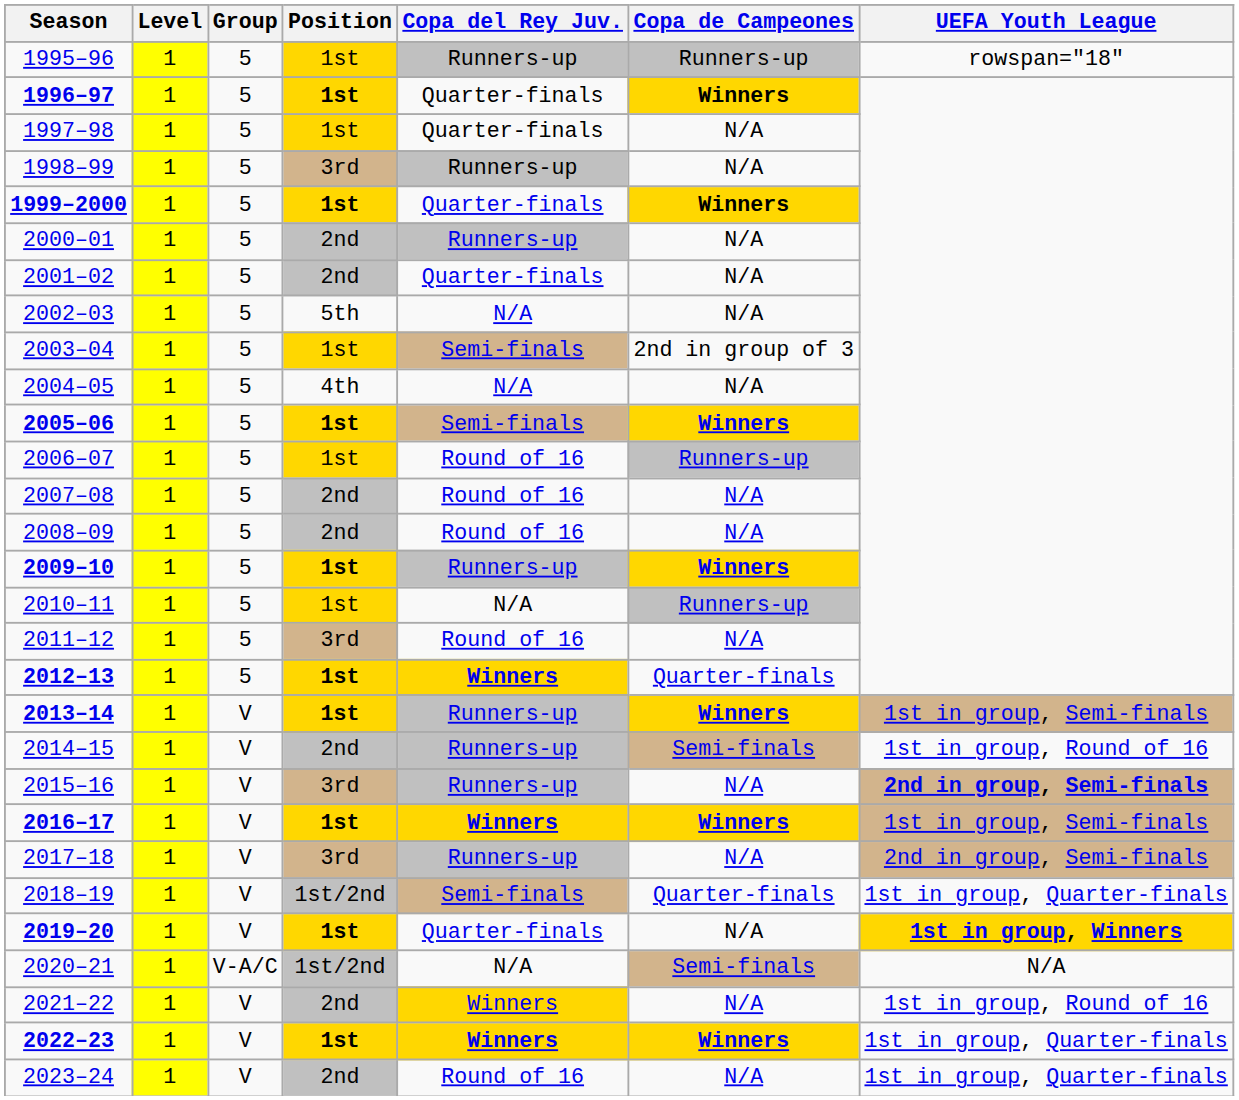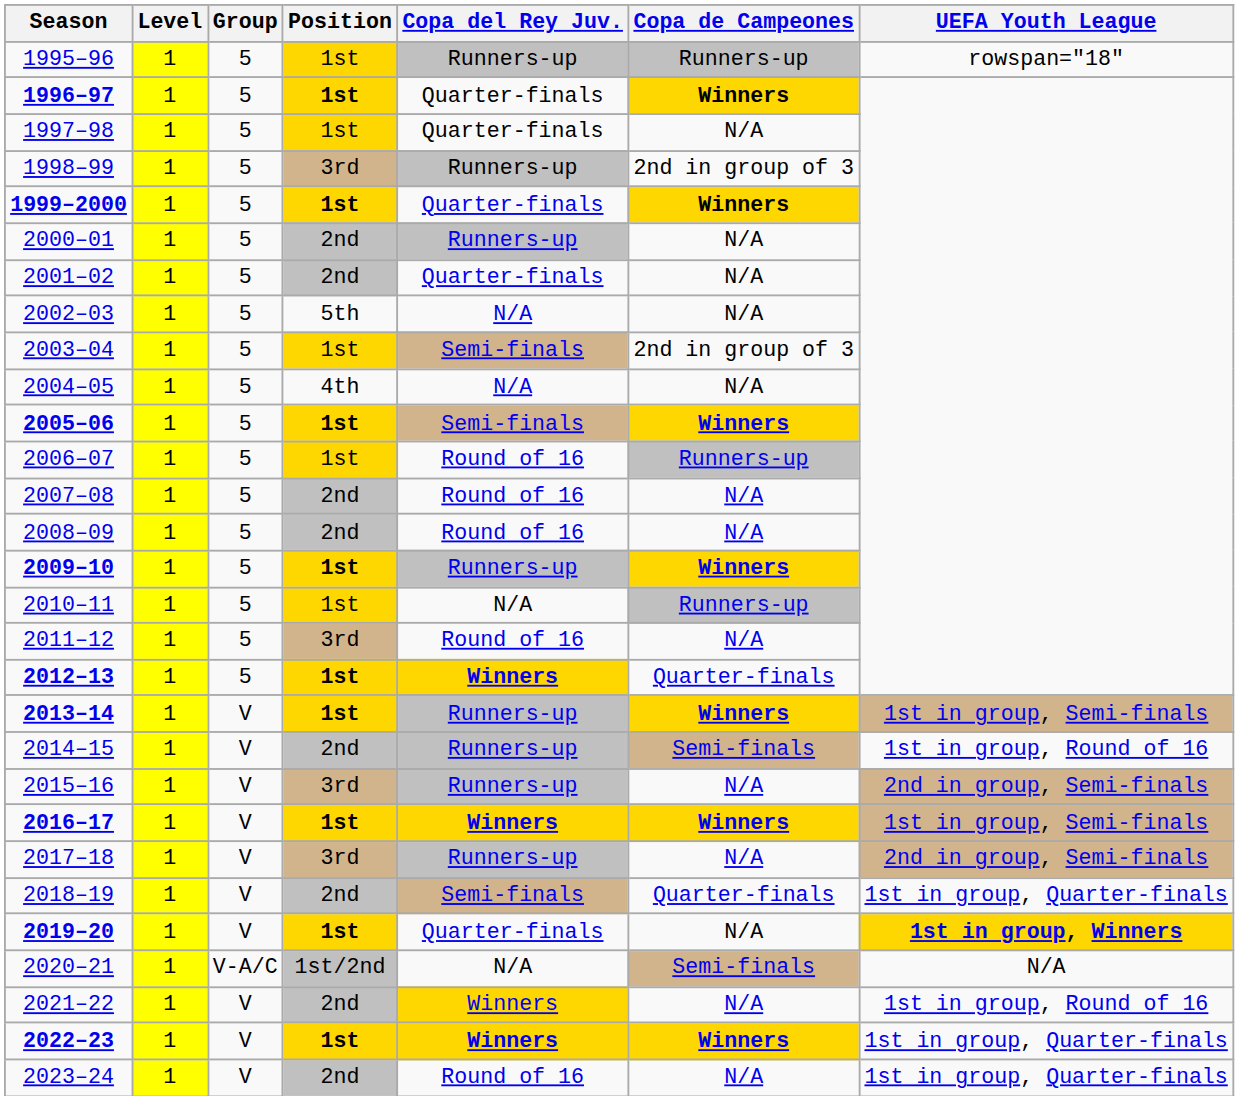(744, 168) N/A -> (744, 168) 2nd in group of 3
(1046, 786) bold -> (1046, 786) normal
(340, 896) 1st/2nd -> (340, 896) 2nd
